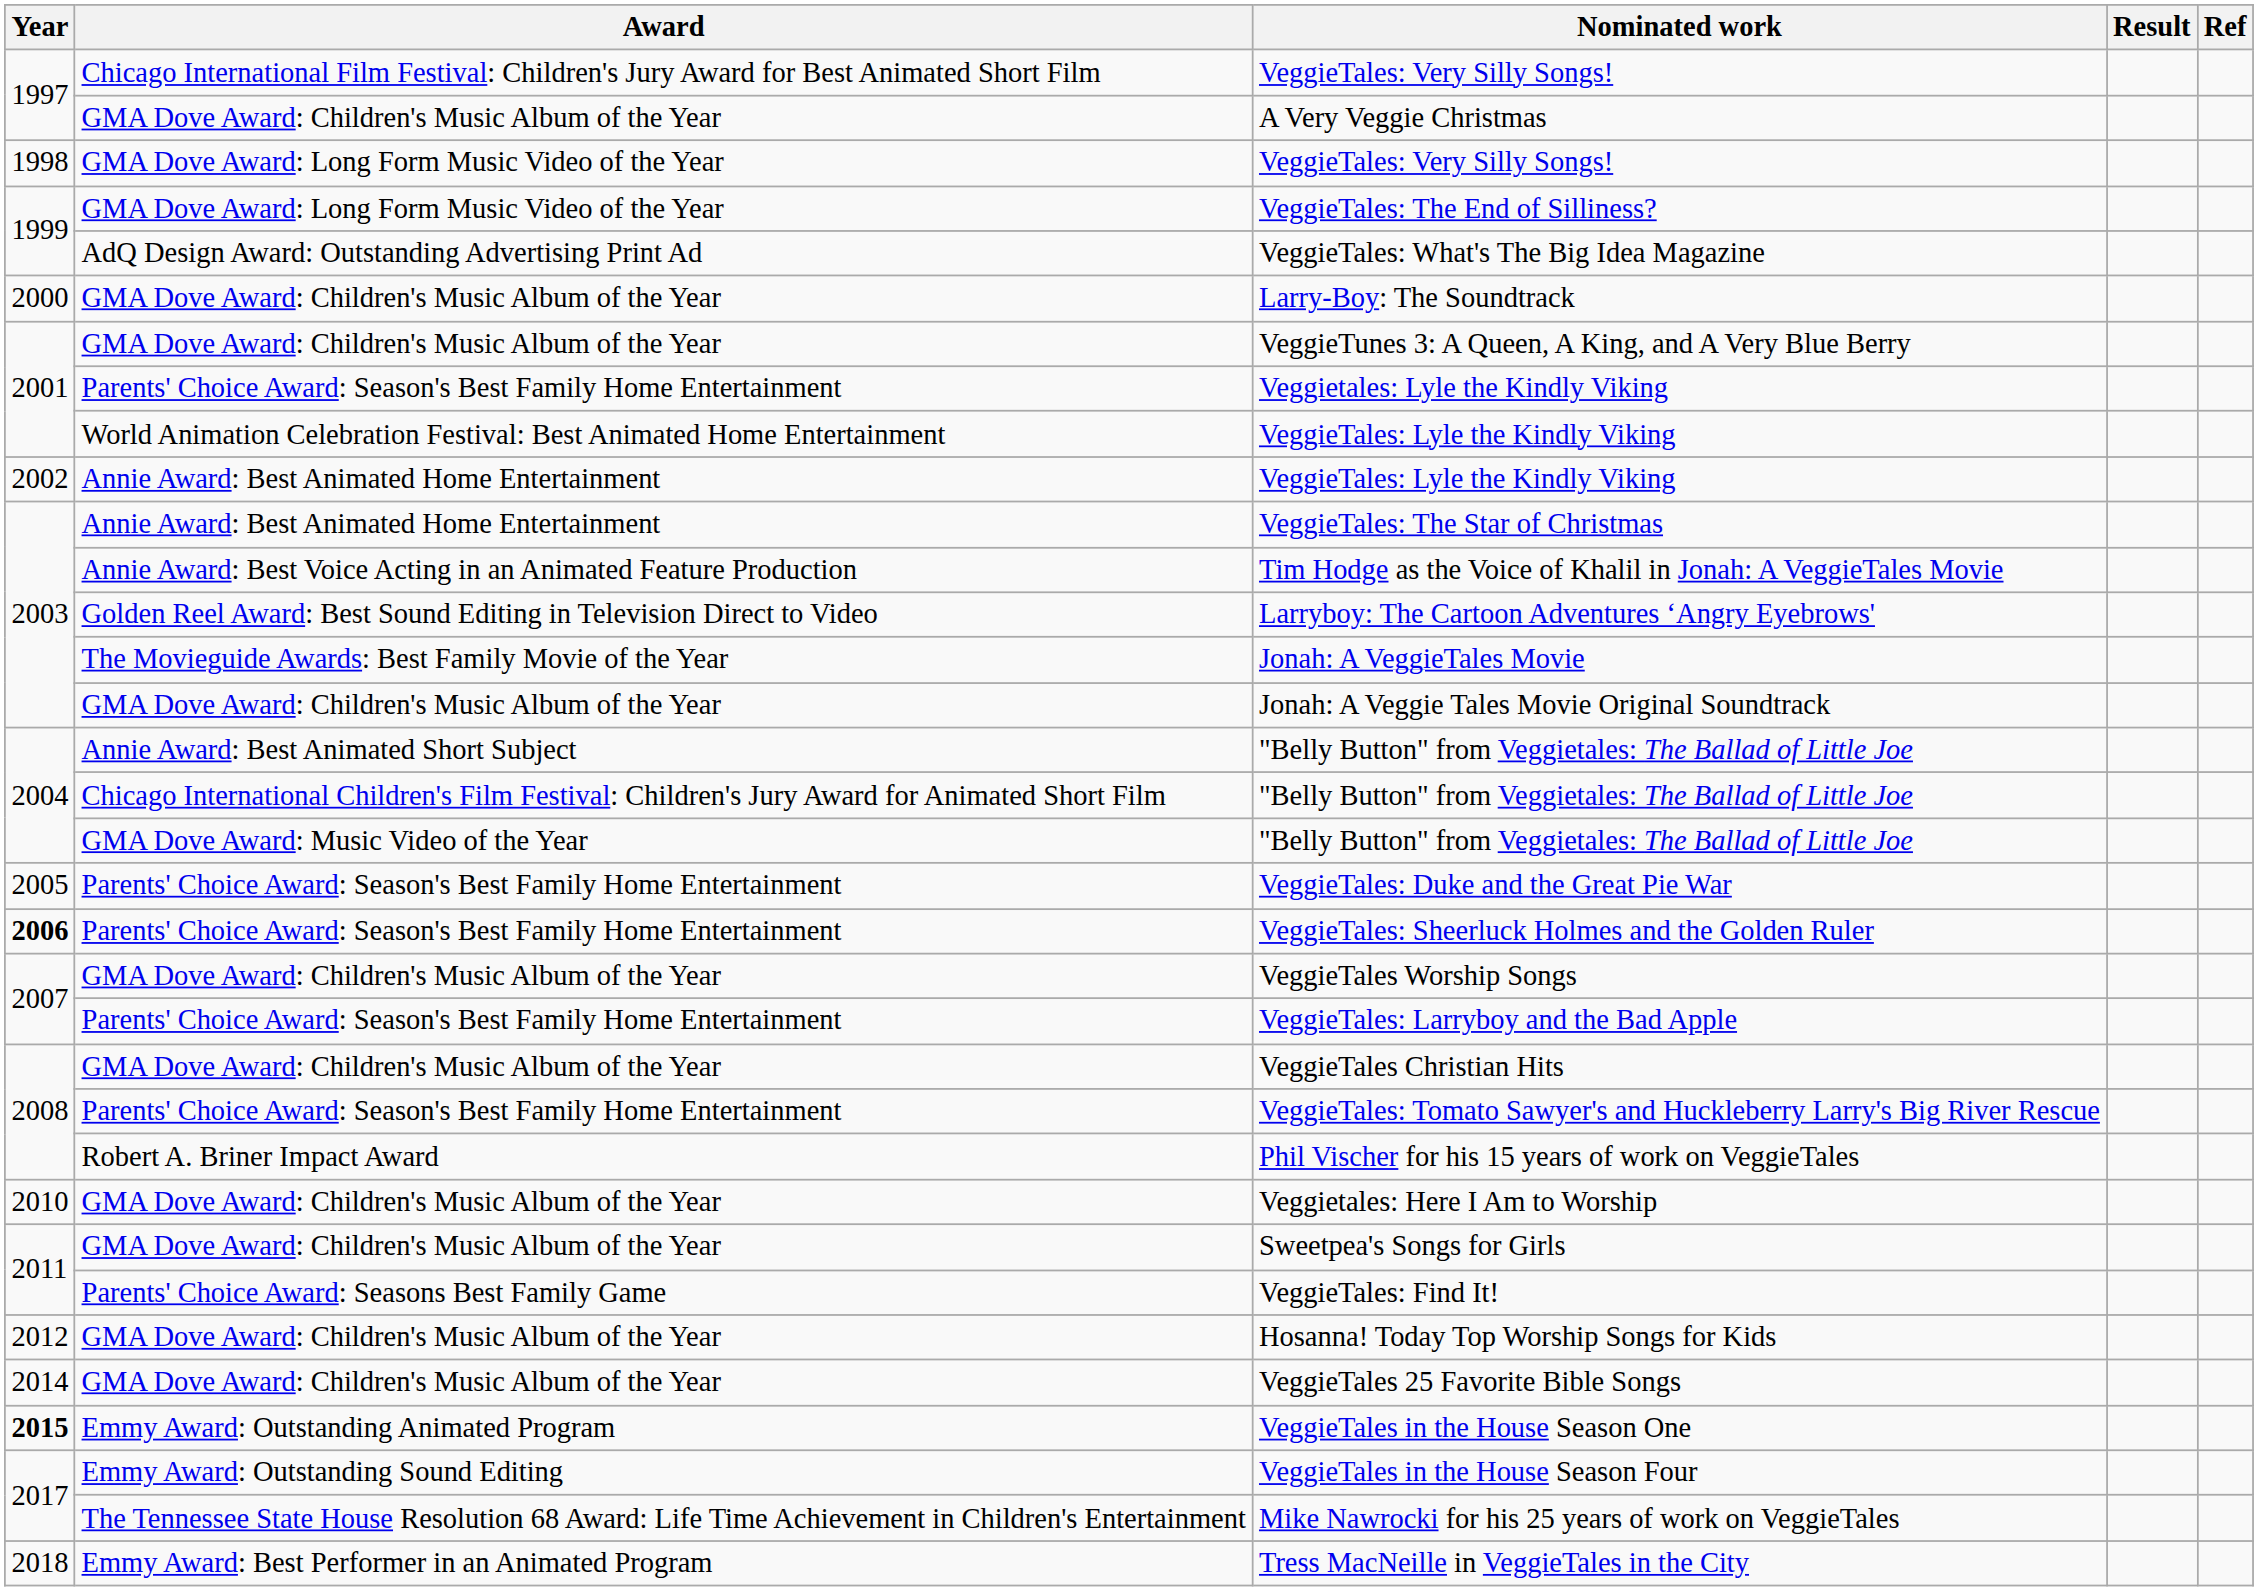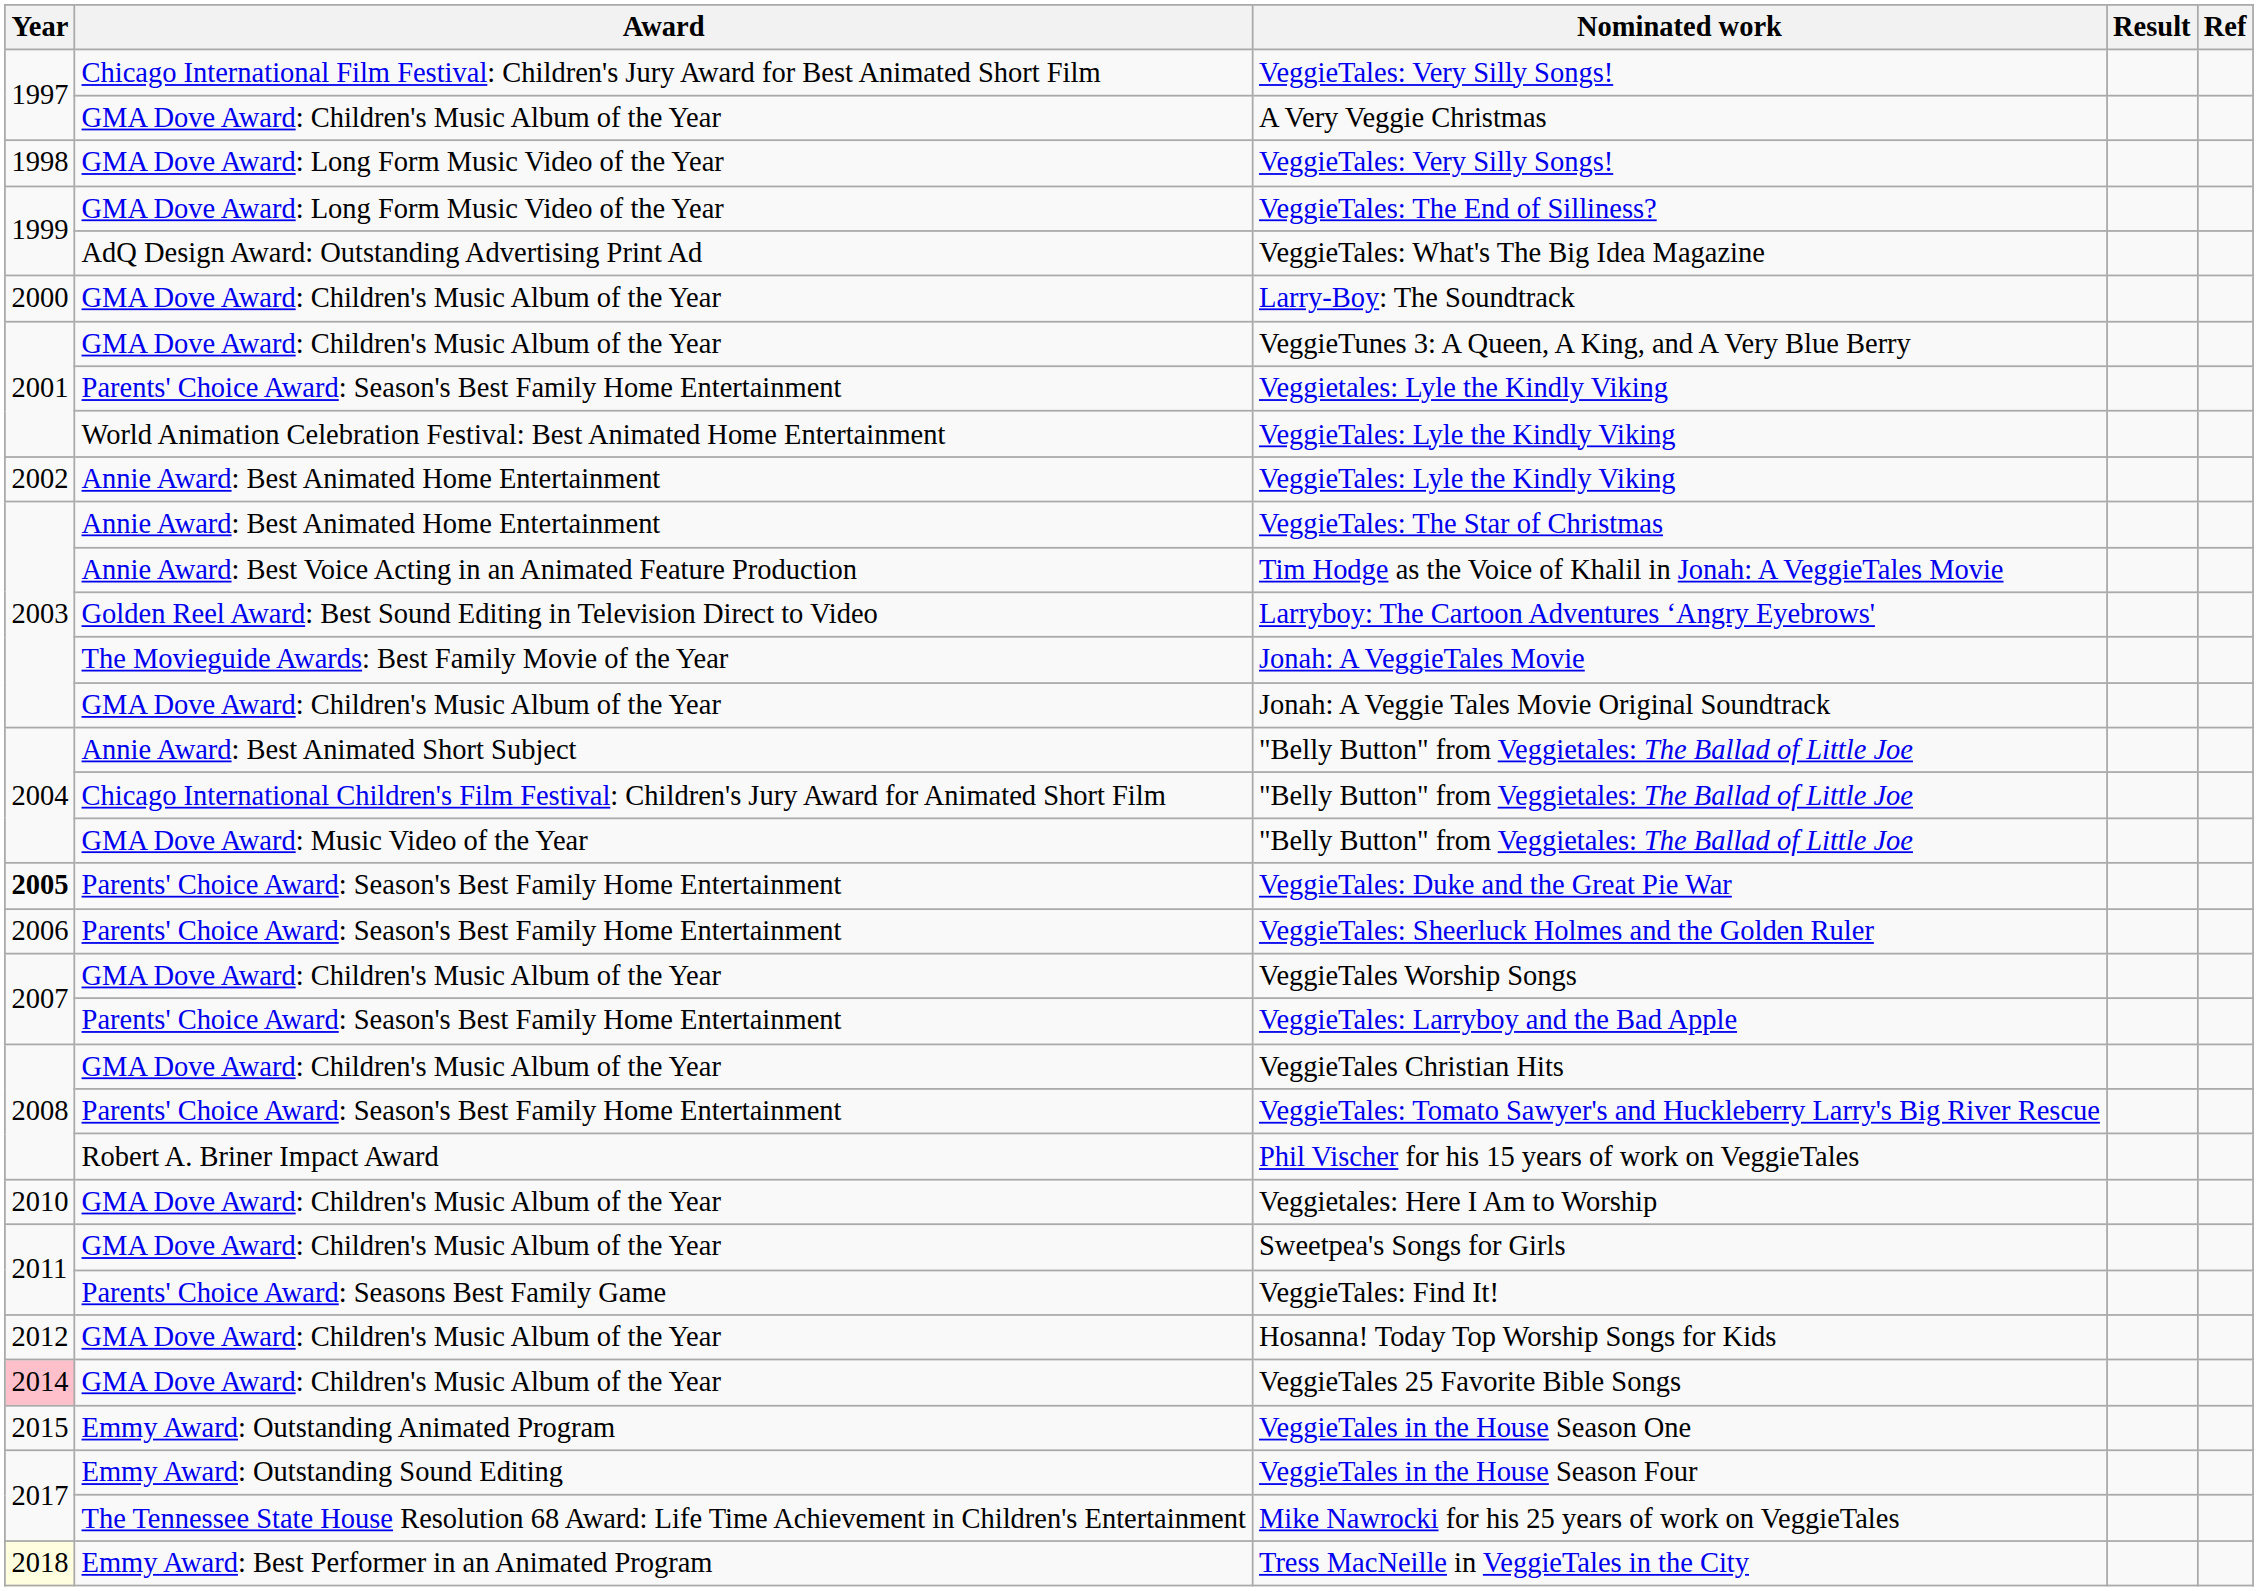(40, 885) normal -> (40, 885) bold
(40, 930) bold -> (40, 930) normal
(40, 1382) no background -> (40, 1382) pink background
(40, 1427) bold -> (40, 1427) normal
(40, 1562) no background -> (40, 1562) lightyellow background
